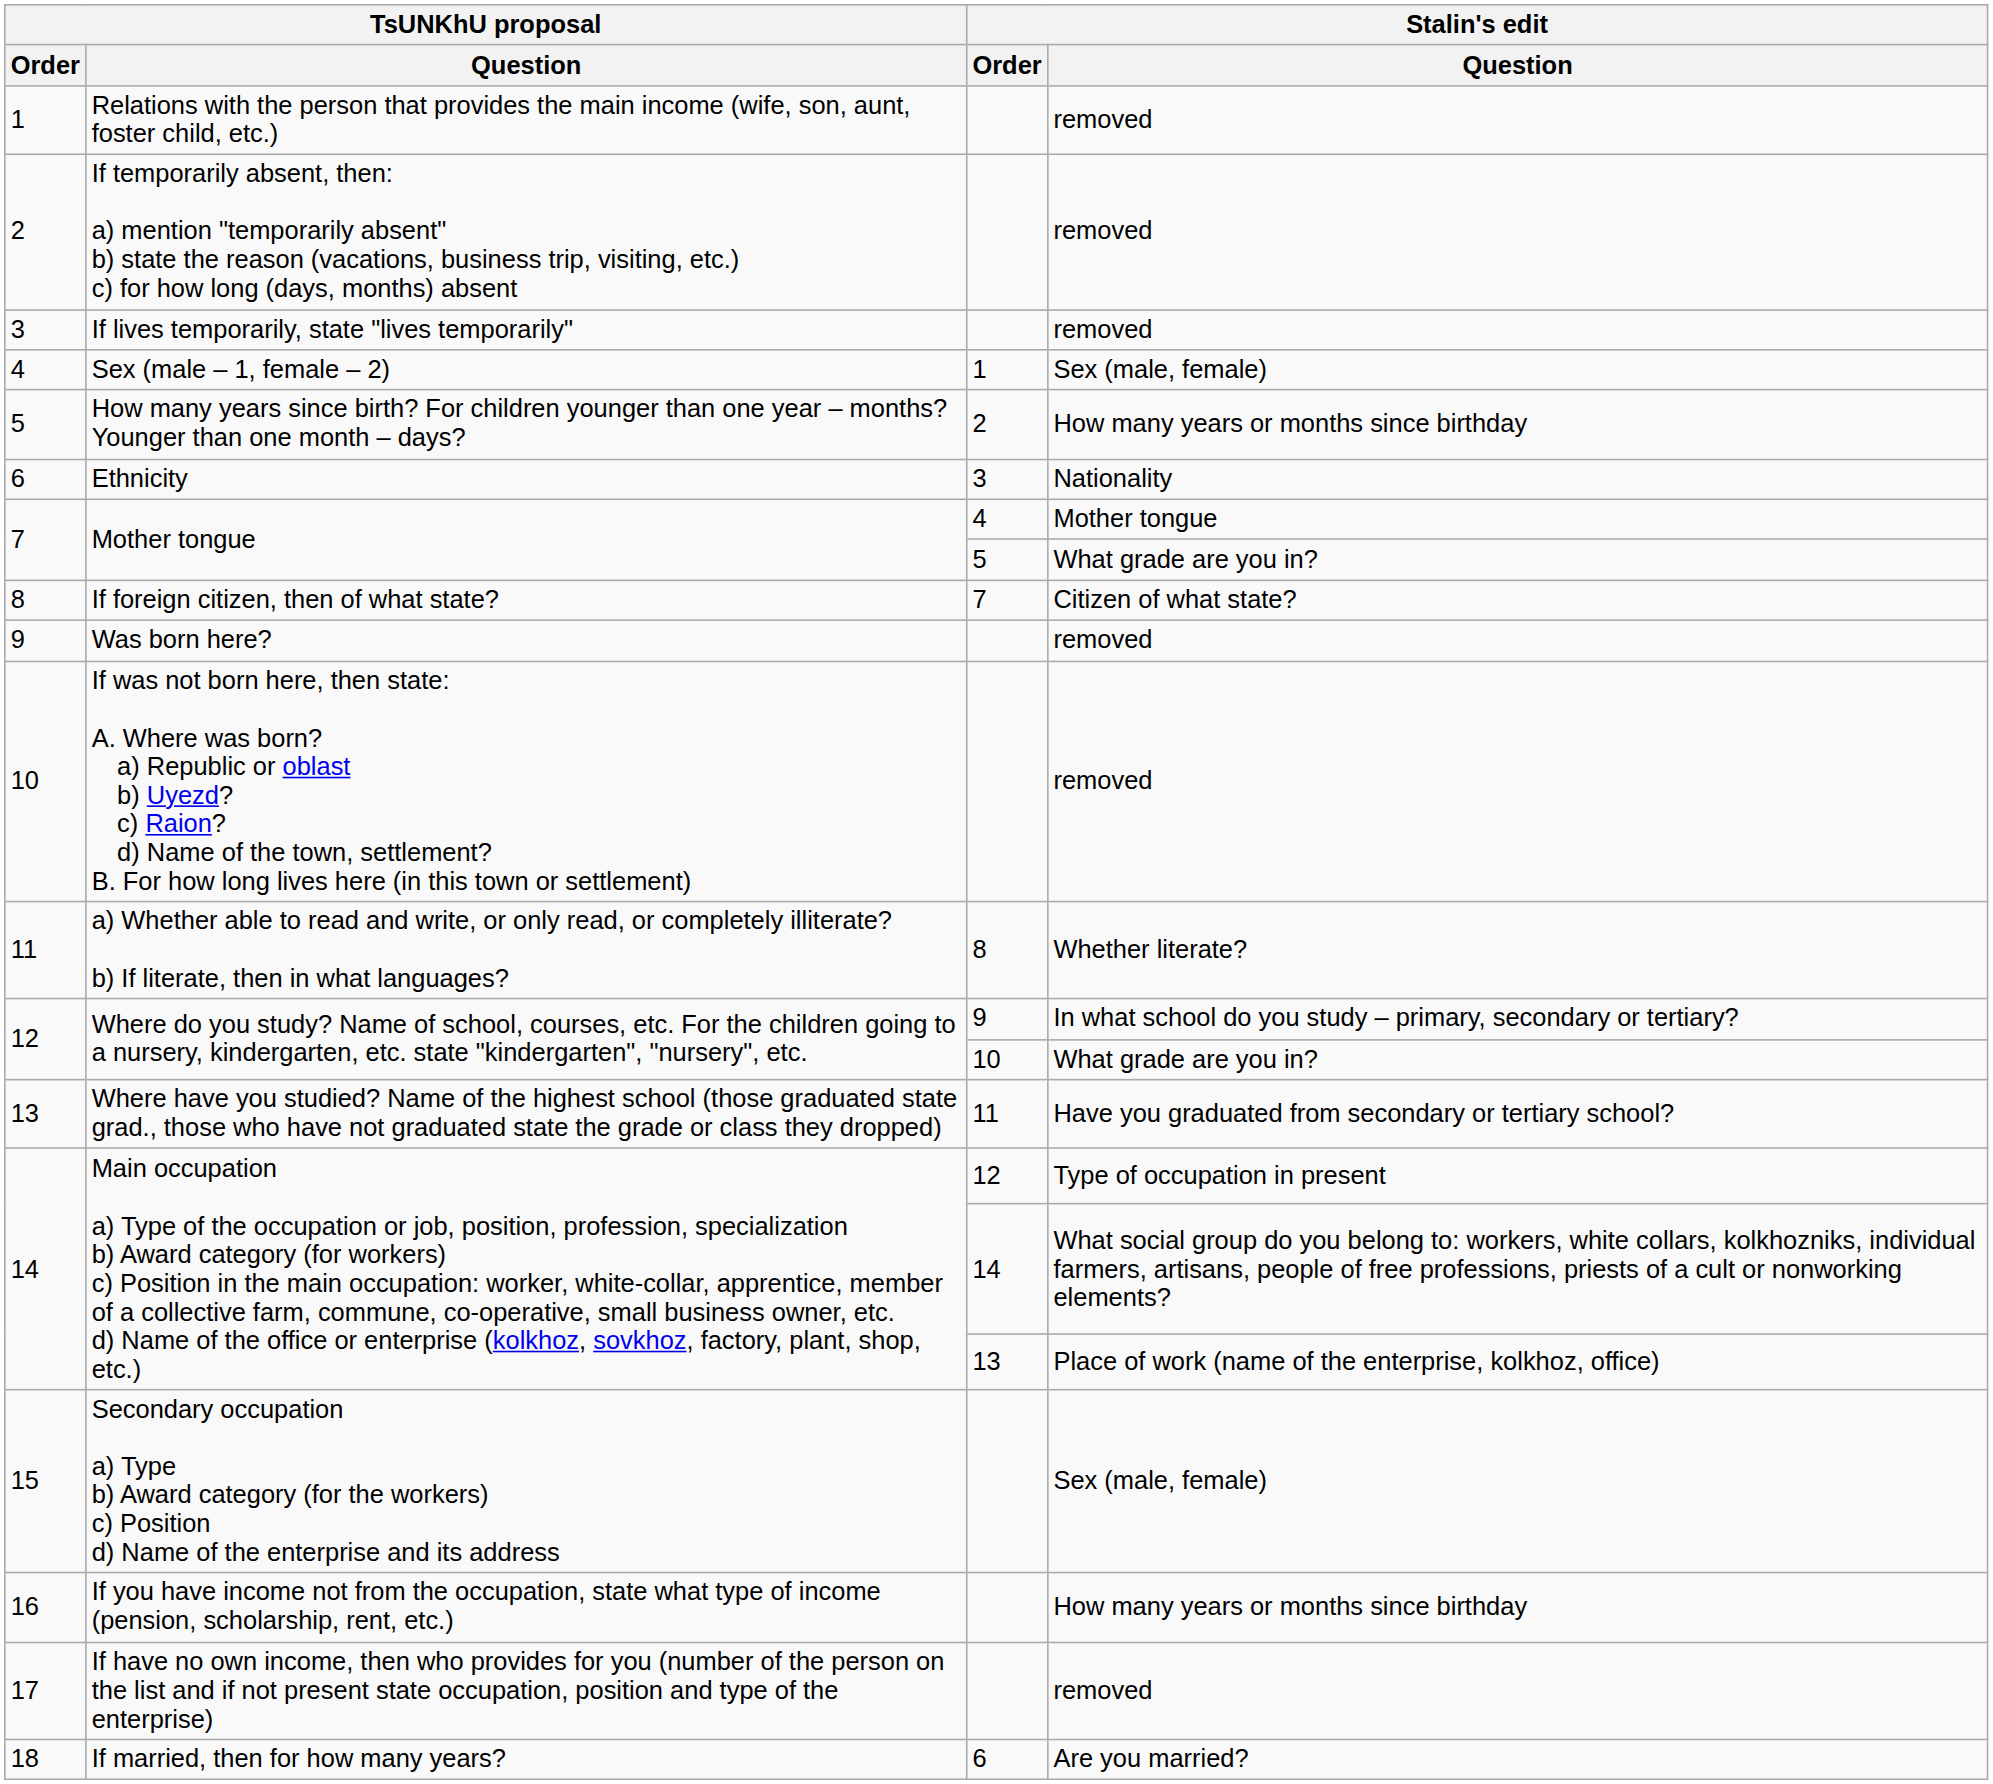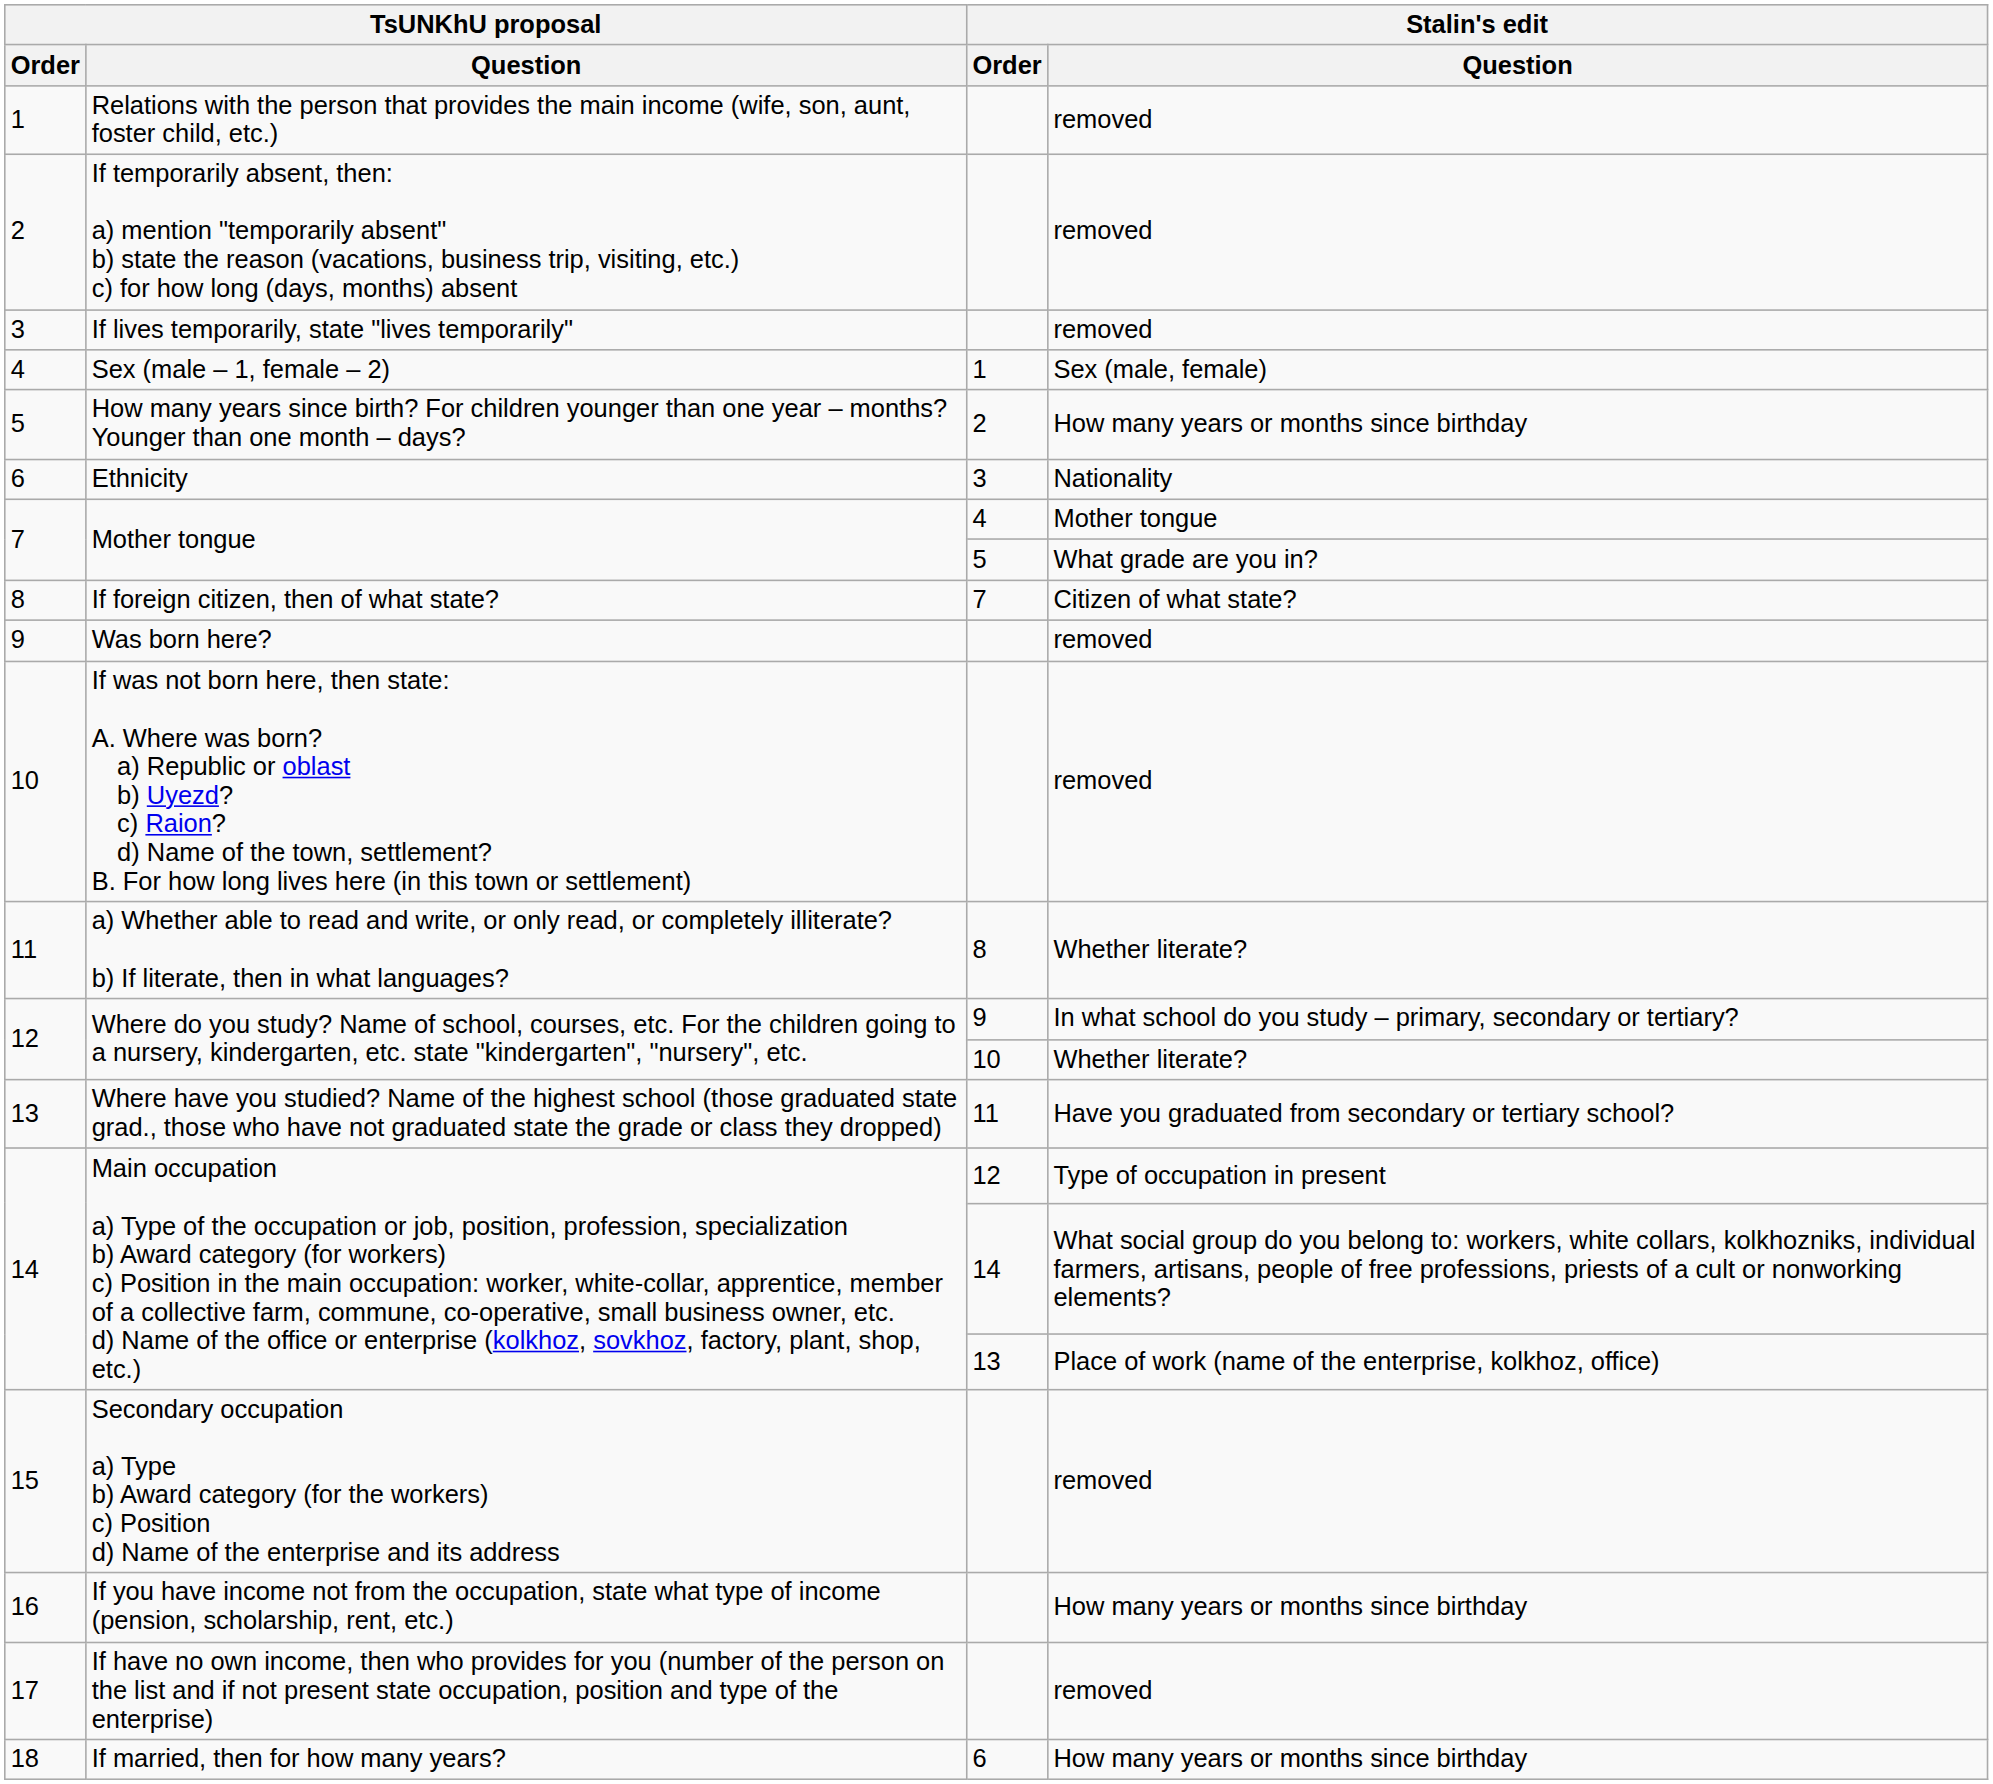(1186, 1059) What grade are you in? -> (1150, 1059) Whether literate?
(1160, 1480) Sex (male, female) -> (1103, 1480) removed
(1151, 1759) Are you married? -> (1290, 1759) How many years or months since birthday
